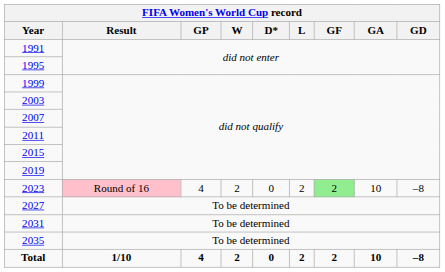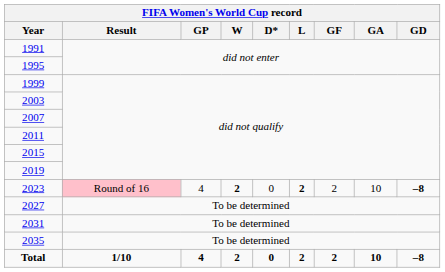(237, 188) normal -> (237, 188) bold
(302, 188) normal -> (302, 188) bold
(334, 188) lightgreen background -> (334, 188) no background
(418, 188) normal -> (418, 188) bold
